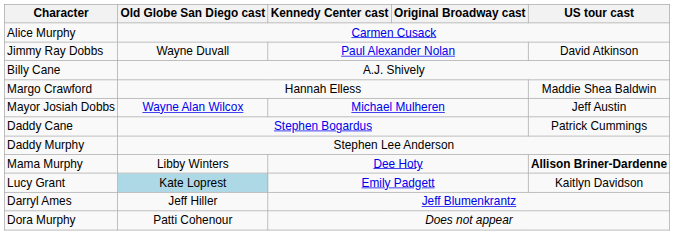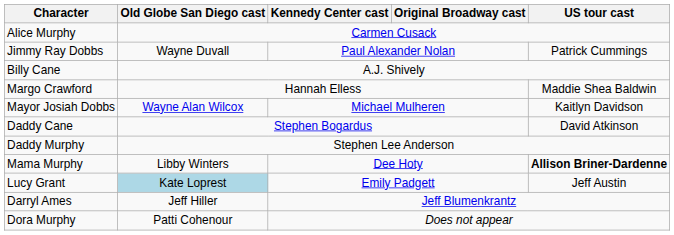(599, 51) David Atkinson -> (599, 51) Patrick Cummings
(599, 107) Jeff Austin -> (599, 107) Kaitlyn Davidson
(599, 126) Patrick Cummings -> (599, 126) David Atkinson
(599, 182) Kaitlyn Davidson -> (599, 182) Jeff Austin
